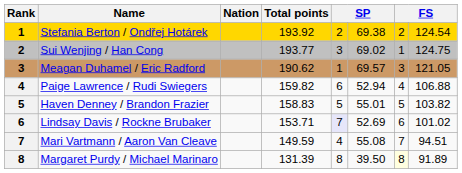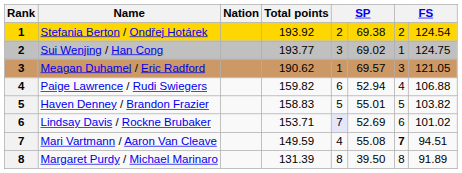(401, 141) normal -> (401, 141) bold
(401, 159) lightyellow background -> (401, 159) no background
